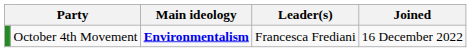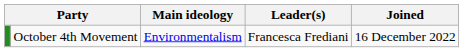(196, 36) bold -> (193, 36) normal
